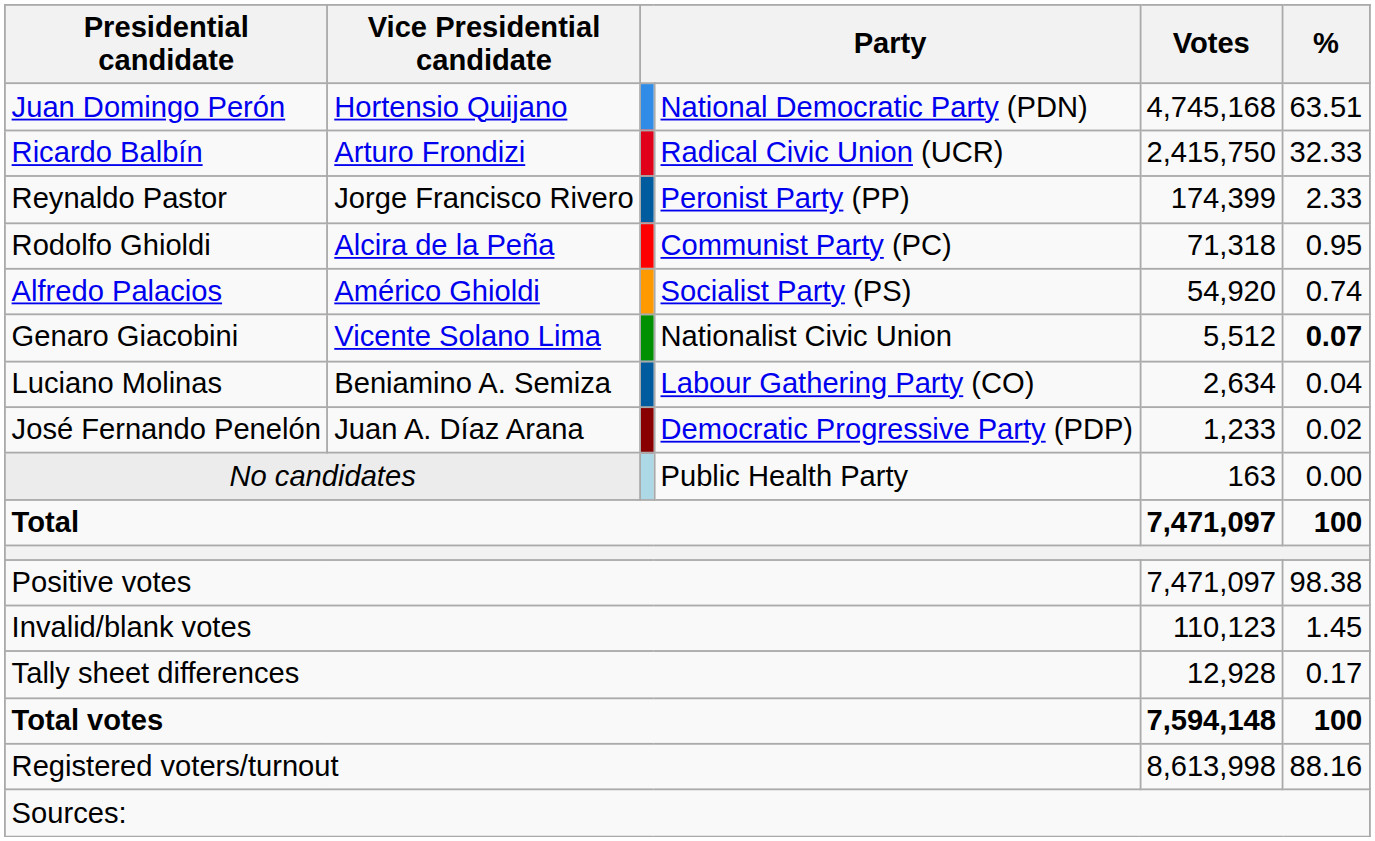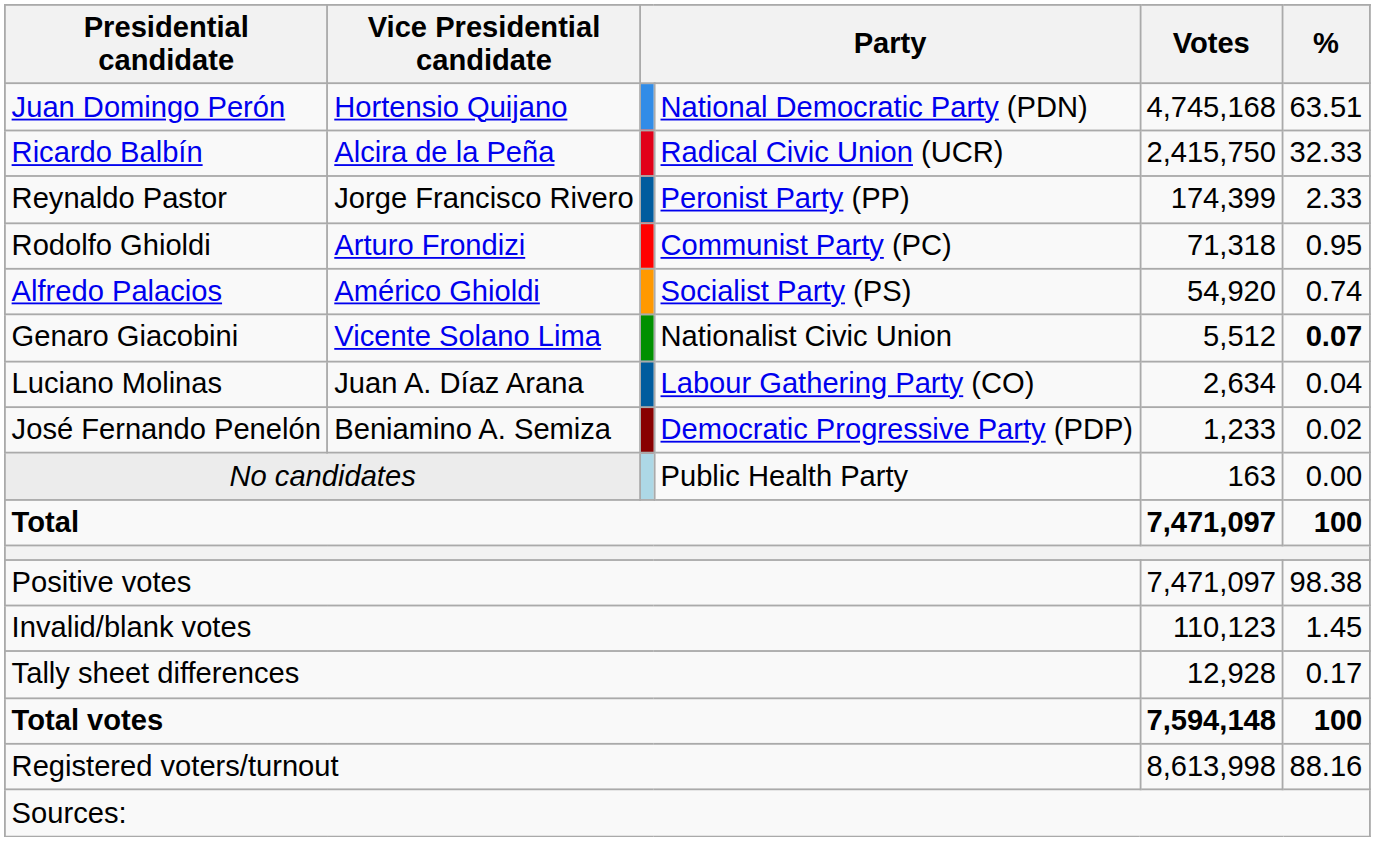(430, 152) Arturo Frondizi -> (444, 152) Alcira de la Peña
(444, 245) Alcira de la Peña -> (430, 245) Arturo Frondizi
(473, 383) Beniamino A. Semiza -> (459, 383) Juan A. Díaz Arana
(459, 429) Juan A. Díaz Arana -> (473, 429) Beniamino A. Semiza
